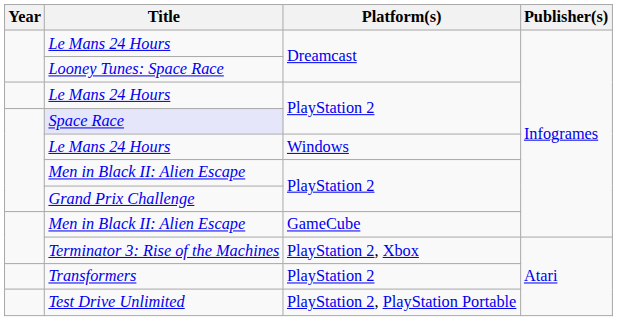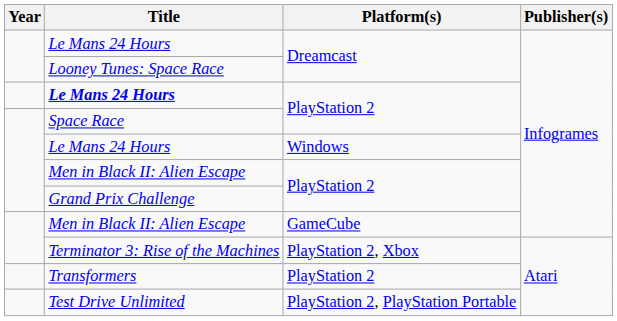(109, 95) normal -> (112, 95) bold
(86, 120) lavender background -> (86, 120) no background
